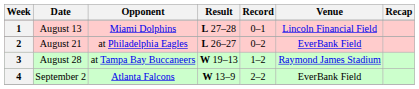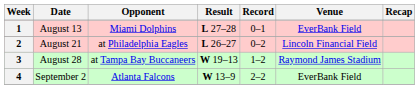(330, 28) Lincoln Financial Field -> (330, 28) EverBank Field
(330, 44) EverBank Field -> (330, 44) Lincoln Financial Field
